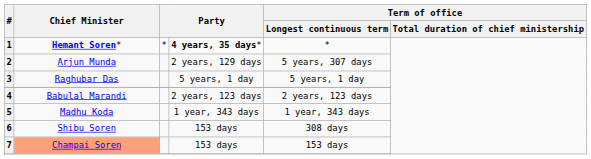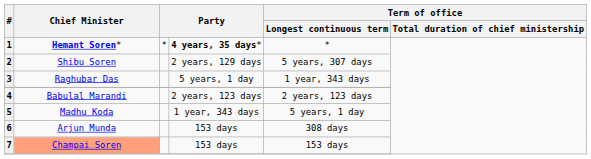(87, 62) Arjun Munda -> (87, 62) Shibu Soren
(327, 79) 5 years, 1 day -> (327, 79) 1 year, 343 days
(327, 112) 1 year, 343 days -> (327, 112) 5 years, 1 day
(87, 128) Shibu Soren -> (87, 128) Arjun Munda
